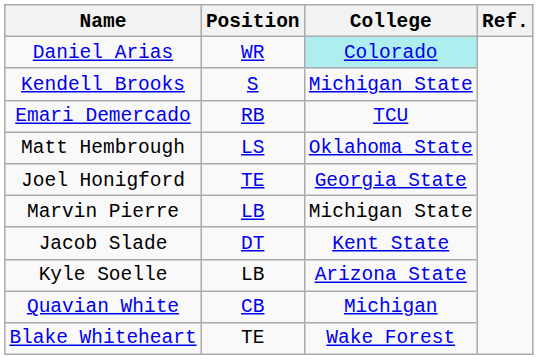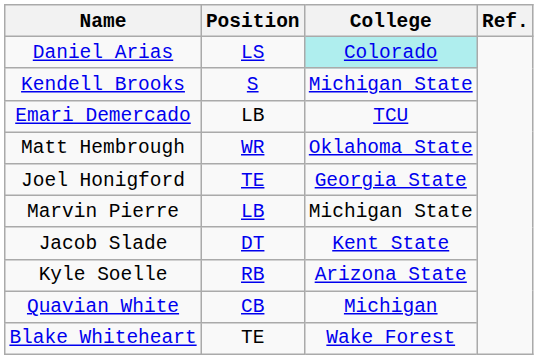(253, 52) WR -> (253, 52) LS
(253, 116) RB -> (253, 116) LB
(253, 148) LS -> (253, 148) WR
(253, 275) LB -> (253, 275) RB
